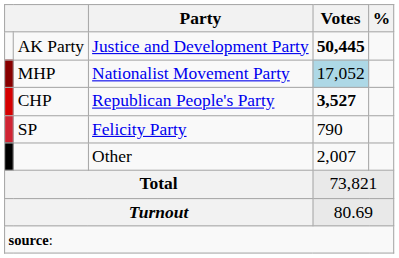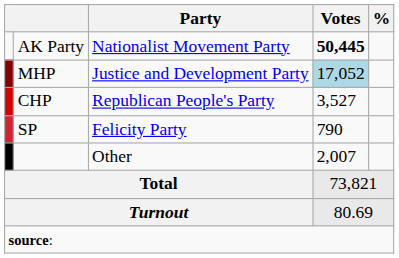(200, 45) Justice and Development Party -> (191, 45) Nationalist Movement Party
(191, 73) Nationalist Movement Party -> (200, 73) Justice and Development Party
(336, 101) bold -> (336, 101) normal
